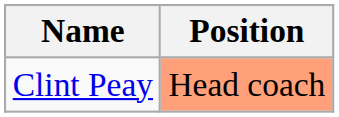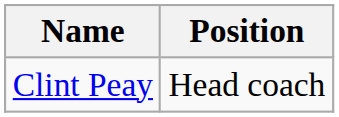(247, 84) lightsalmon background -> (247, 84) no background
